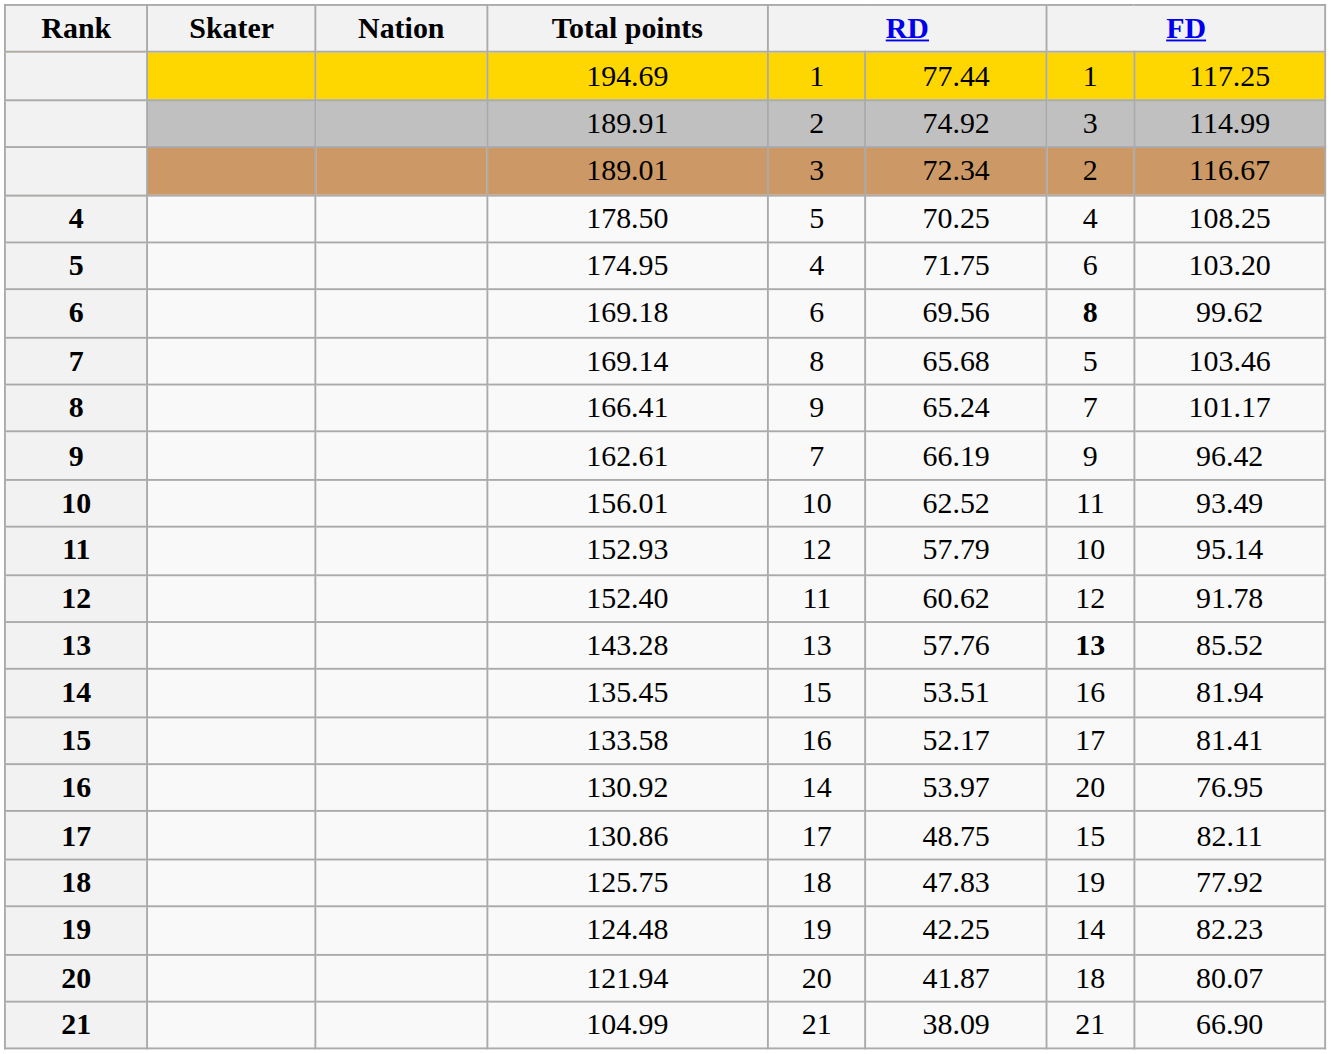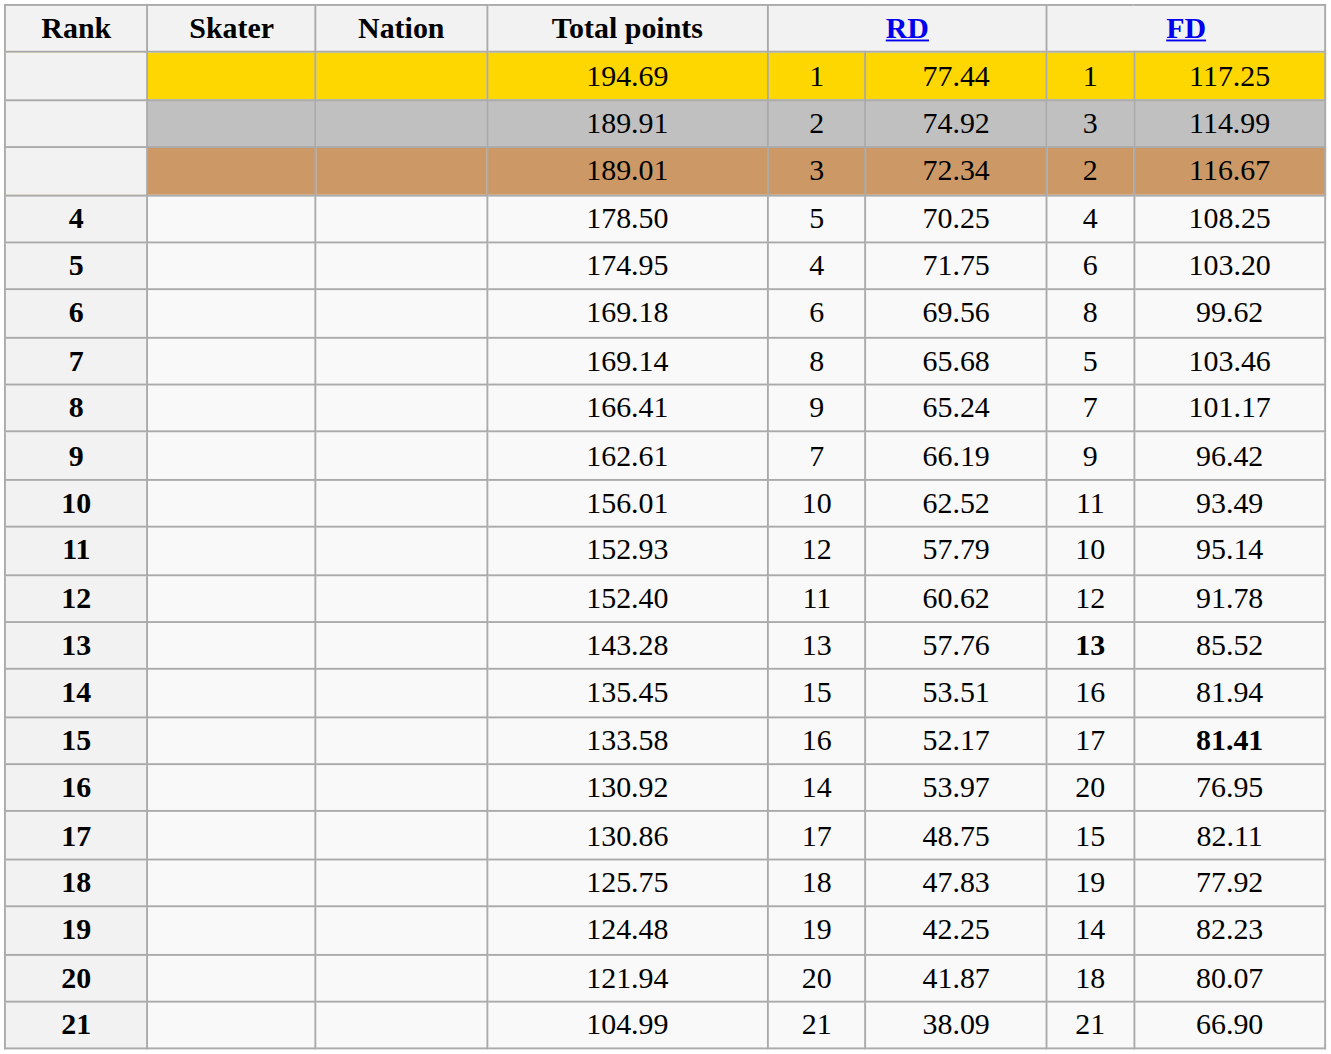(1090, 312) bold -> (1090, 312) normal
(1230, 739) normal -> (1230, 739) bold
